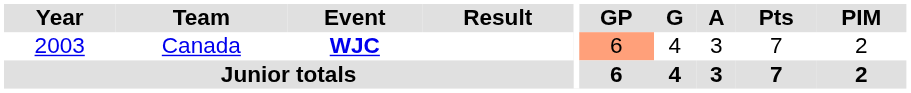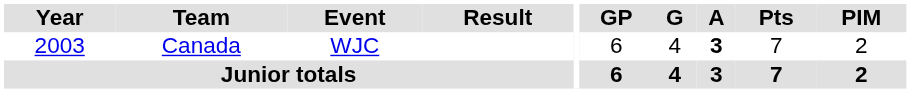(355, 46) bold -> (355, 46) normal
(616, 46) lightsalmon background -> (616, 46) no background
(716, 46) normal -> (716, 46) bold
